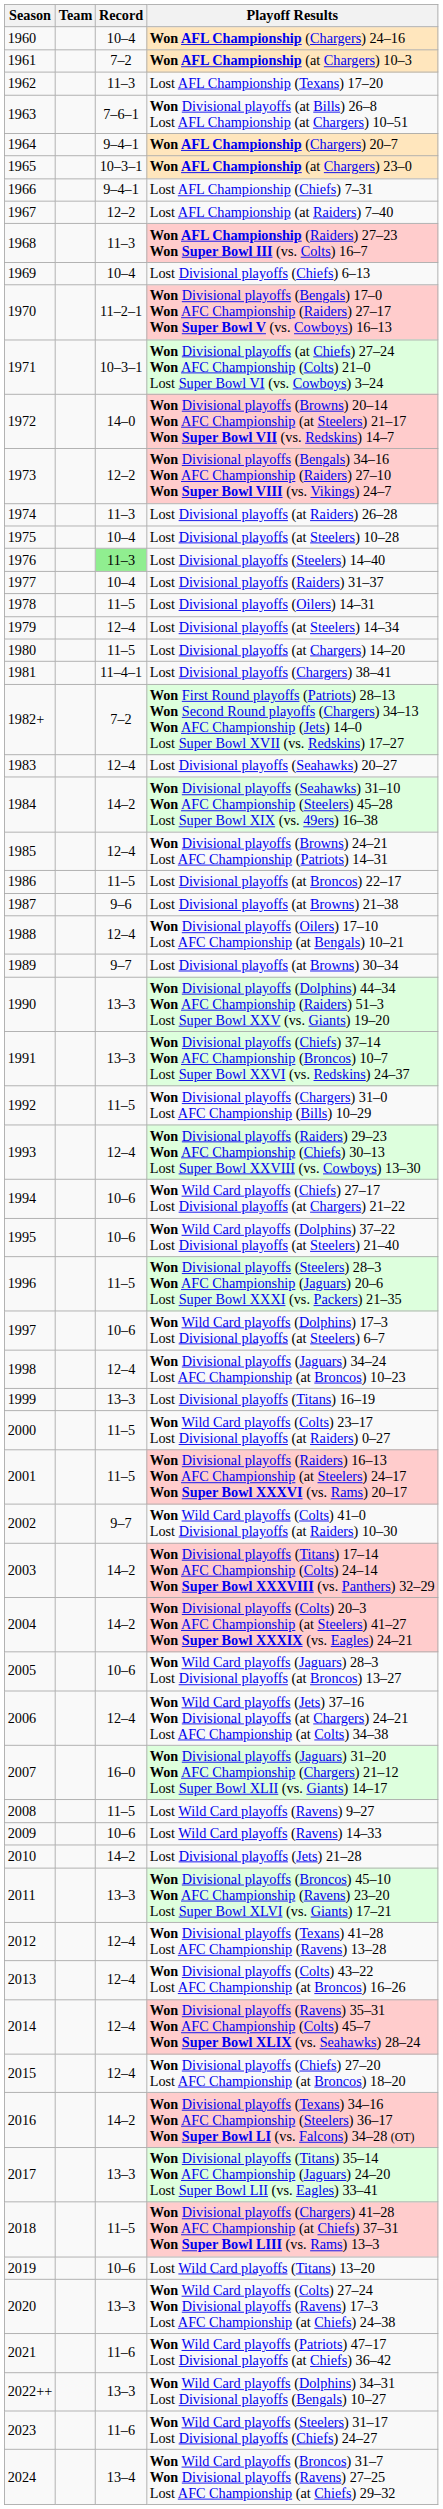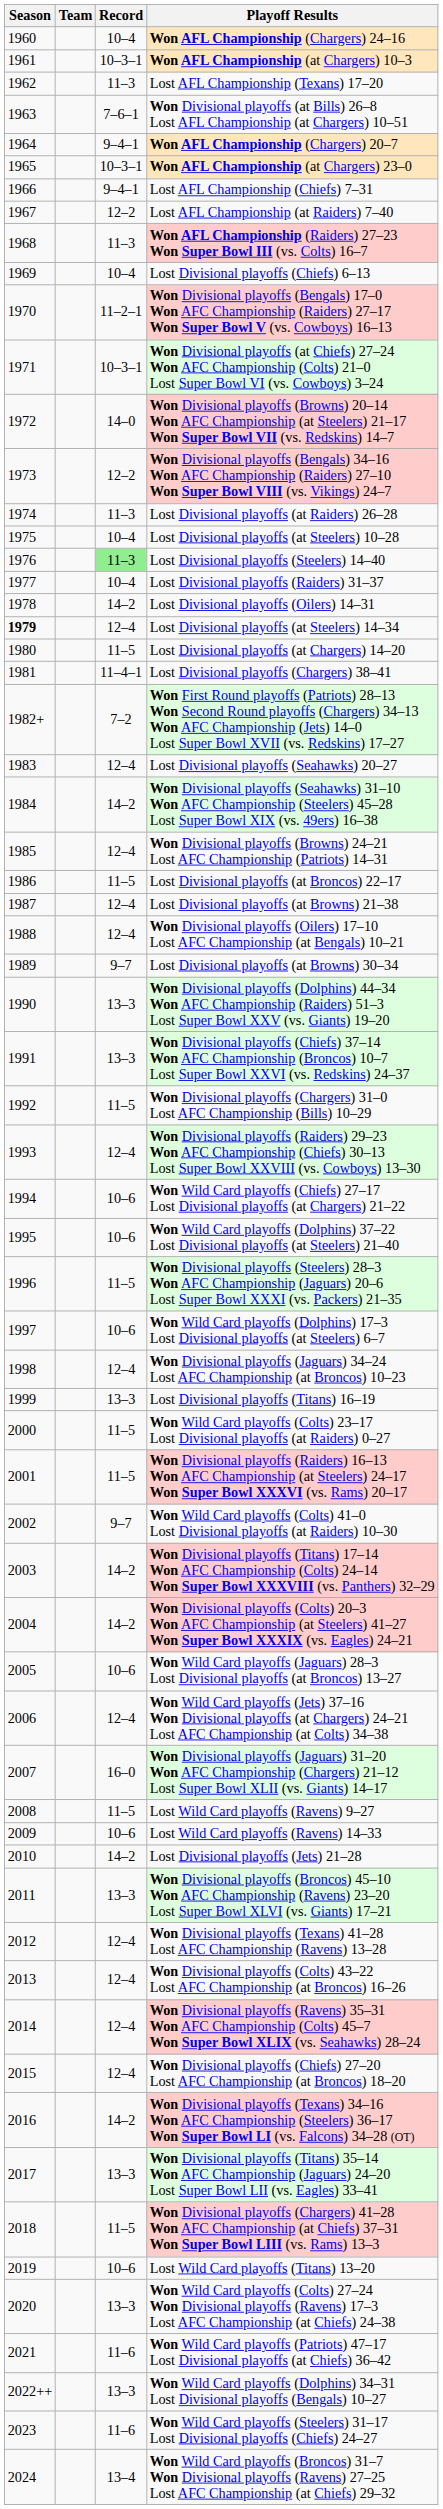(121, 60) 7–2 -> (121, 60) 10–3–1
(121, 605) 11–5 -> (121, 605) 14–2
(22, 627) normal -> (22, 627) bold
(121, 904) 9–6 -> (121, 904) 12–4
